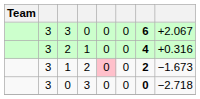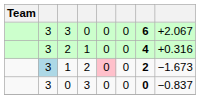(48, 67) no background -> (48, 67) lightblue background
(175, 85) −2.718 -> (175, 85) −0.837
